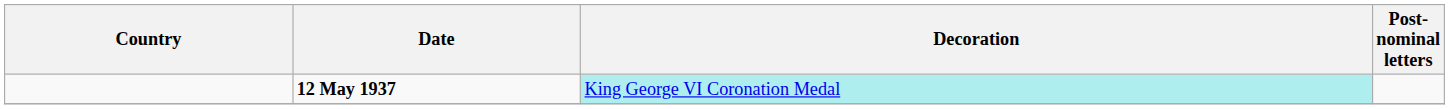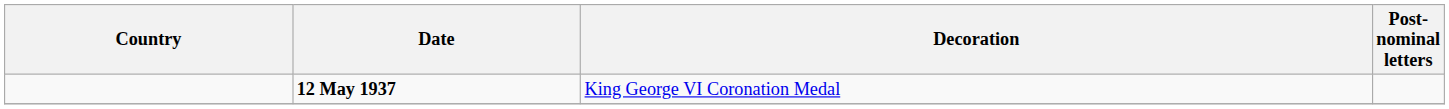(712, 88) paleturquoise background -> (712, 88) no background
